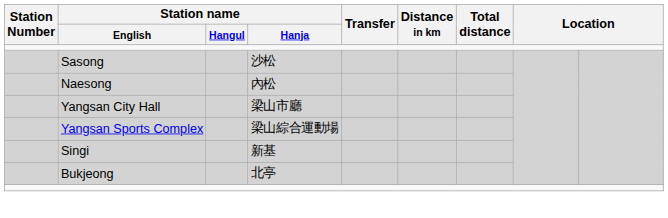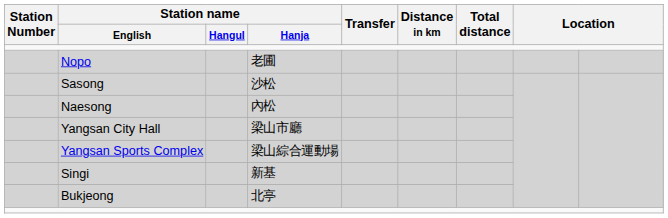+ row: (76, 61)
